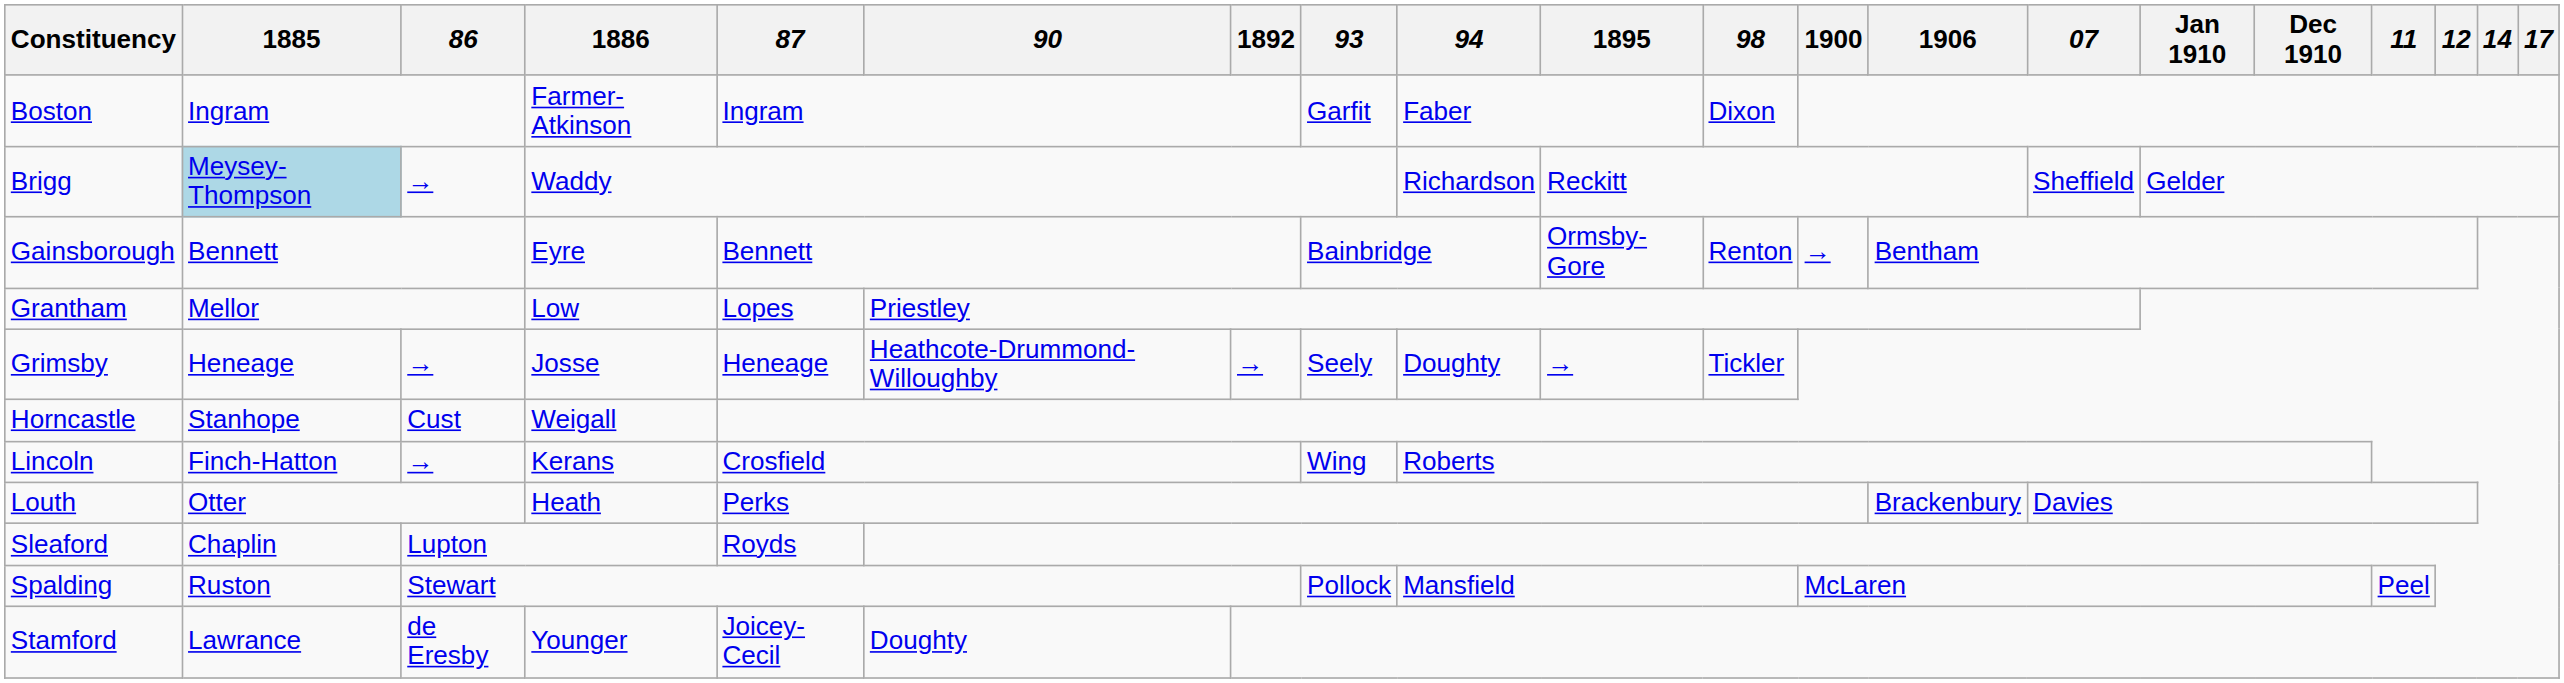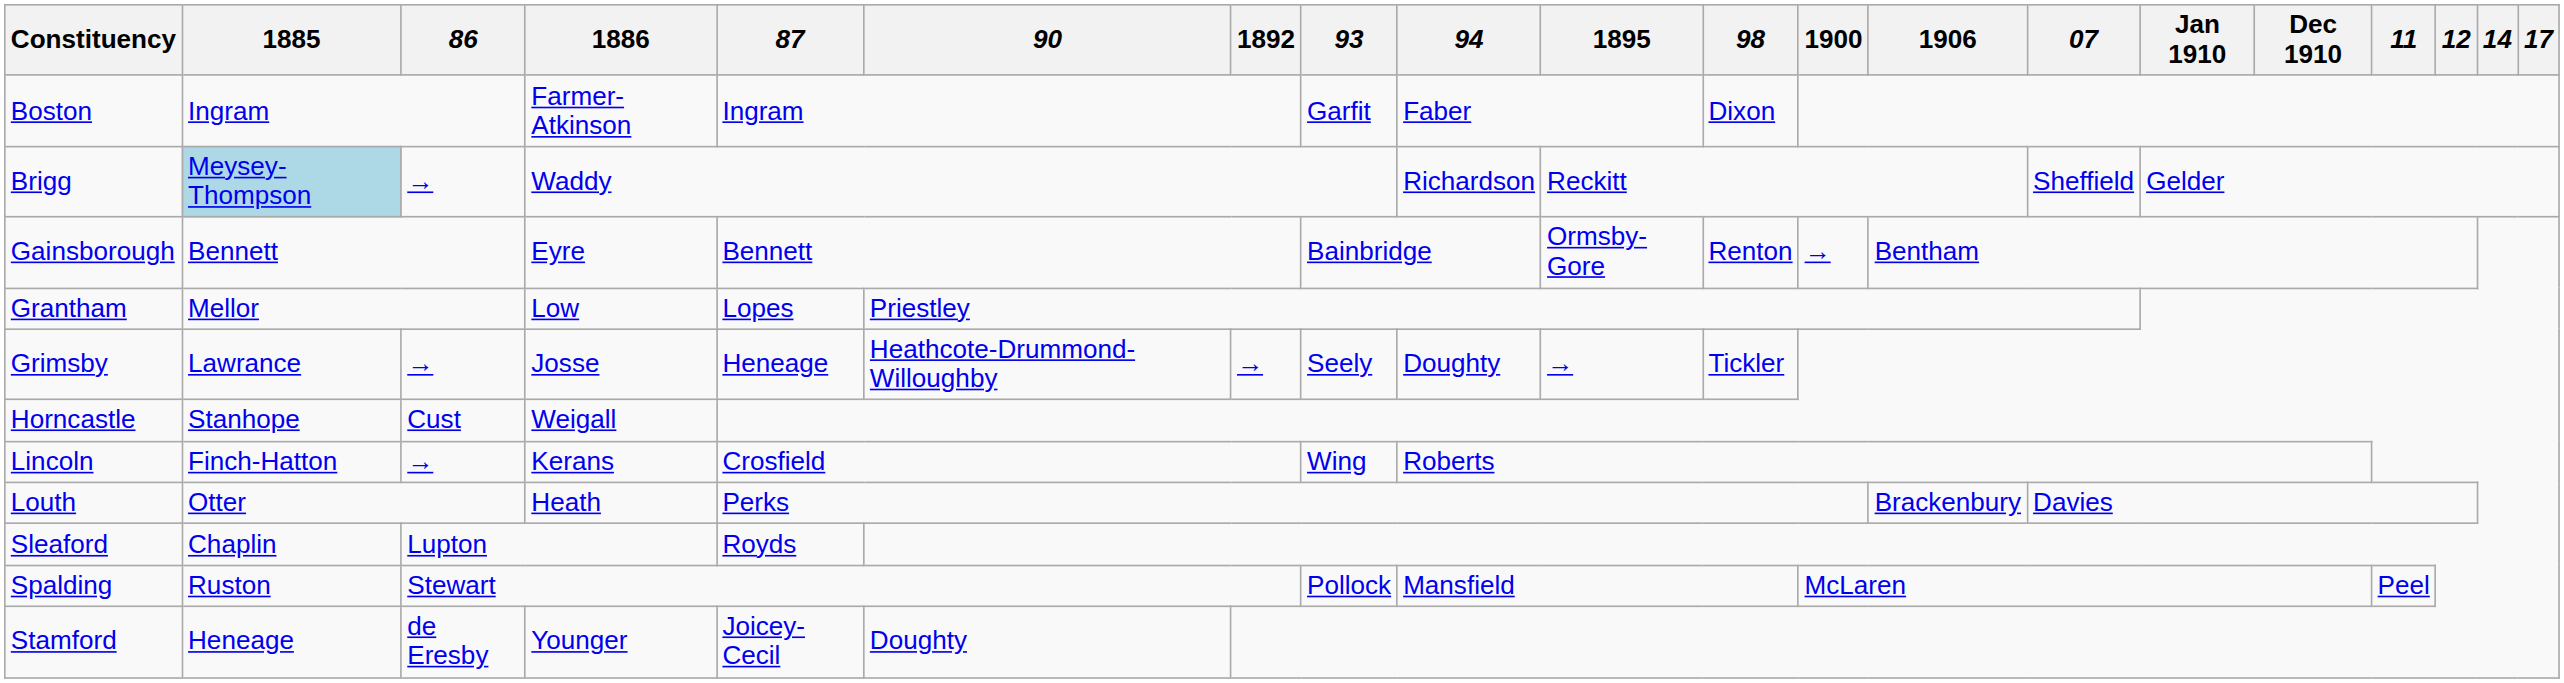(241, 364) Heneage -> (245, 364) Lawrance
(245, 641) Lawrance -> (241, 641) Heneage
